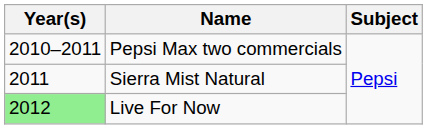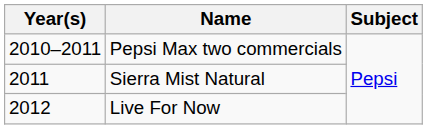(30, 108) lightgreen background -> (30, 108) no background
